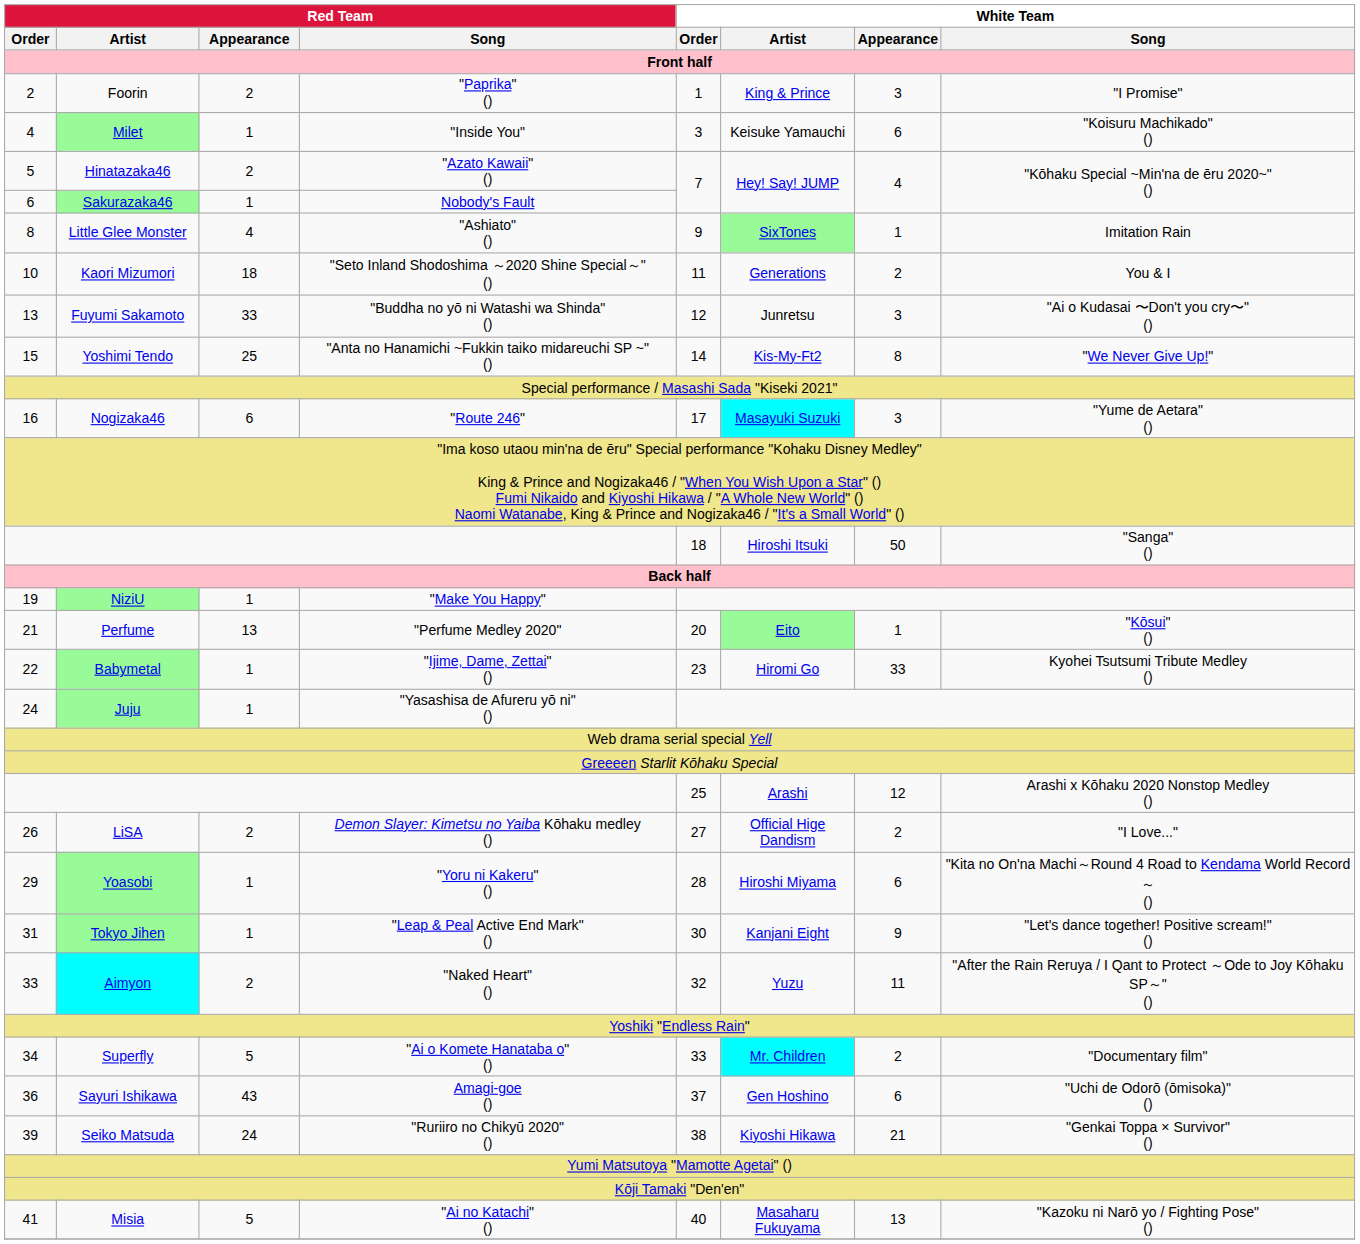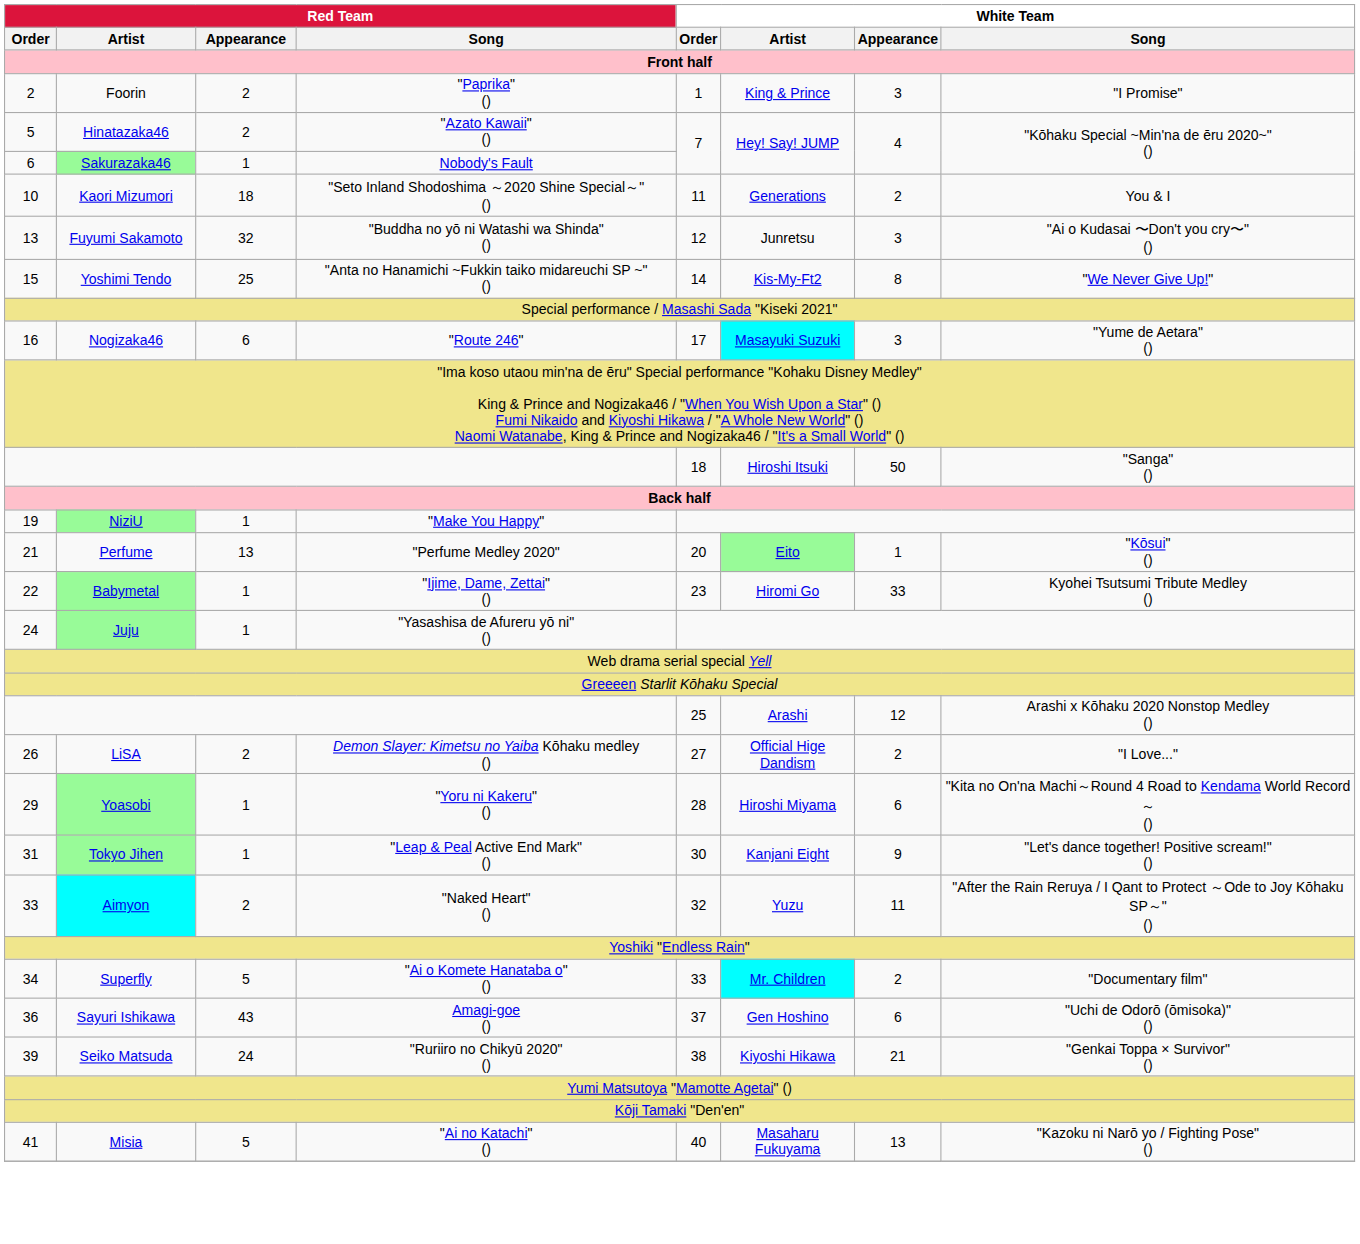- row: (128, 132)
- row: (128, 233)
(249, 316) 33 -> (246, 238) 32
